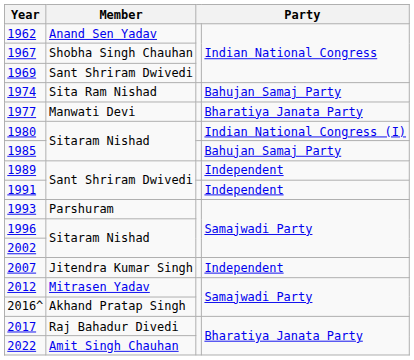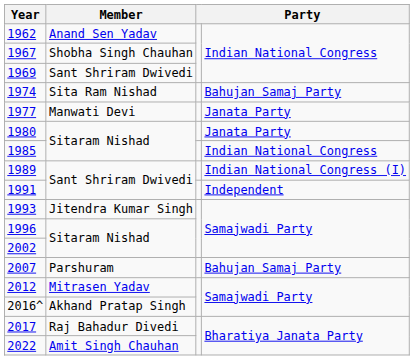(284, 112) Bharatiya Janata Party -> (248, 112) Janata Party
(305, 131) Indian National Congress (I) -> (248, 131) Janata Party
(273, 151) Bahujan Samaj Party -> (291, 151) Indian National Congress
(244, 170) Independent -> (305, 170) Indian National Congress (I)
(81, 209) Parshuram -> (121, 209) Jitendra Kumar Singh
(121, 268) Jitendra Kumar Singh -> (81, 268) Parshuram
(244, 268) Independent -> (273, 268) Bahujan Samaj Party
